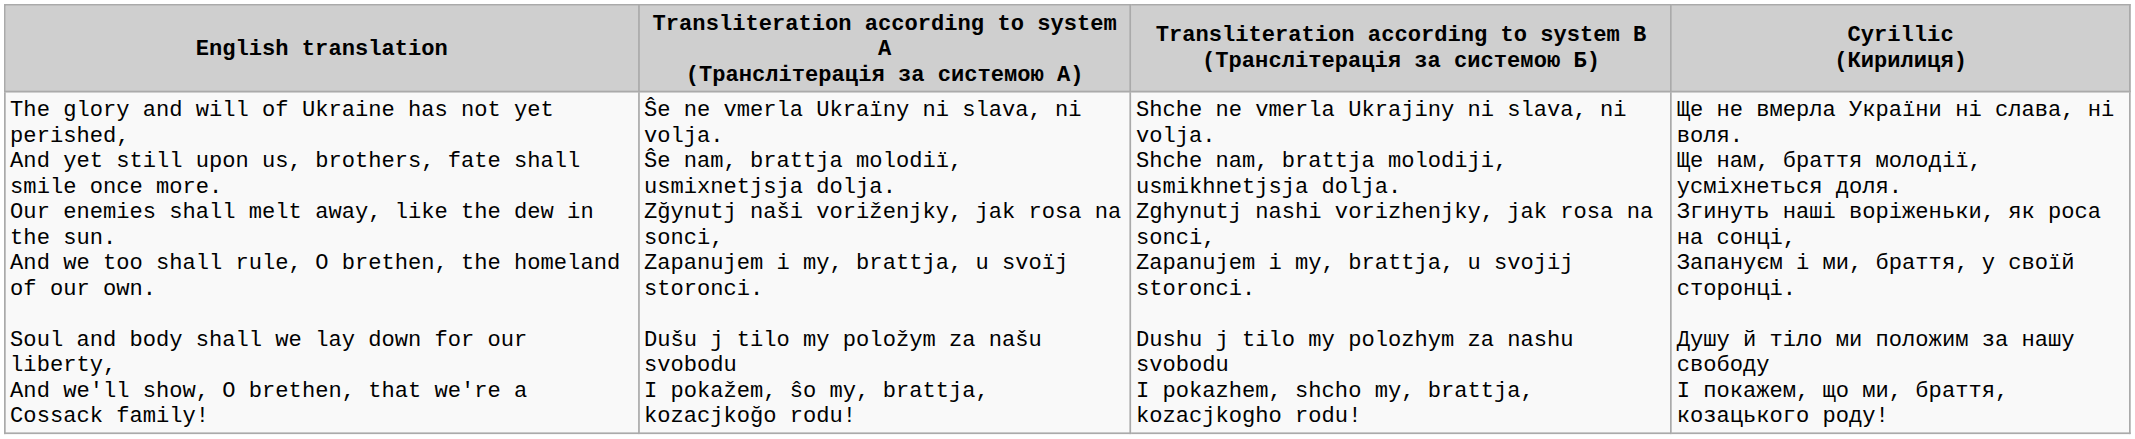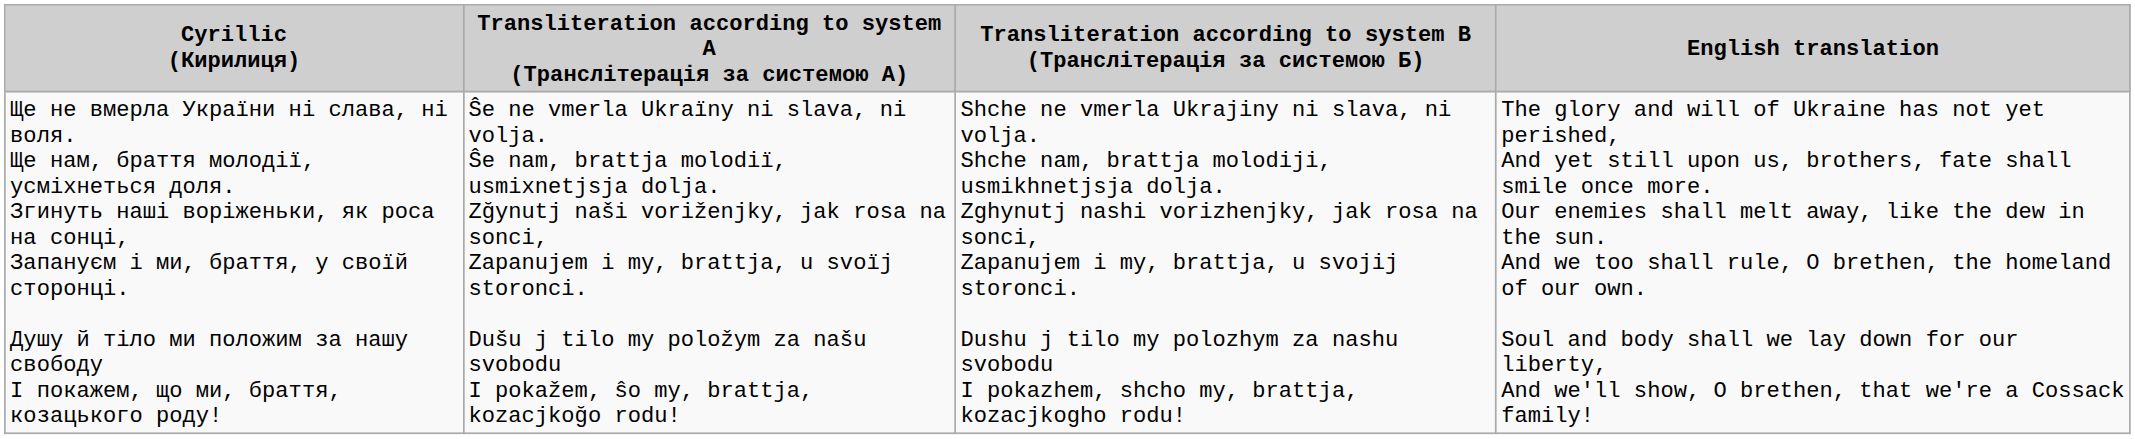columns swapped: (1901, 48) <-> (322, 48)
